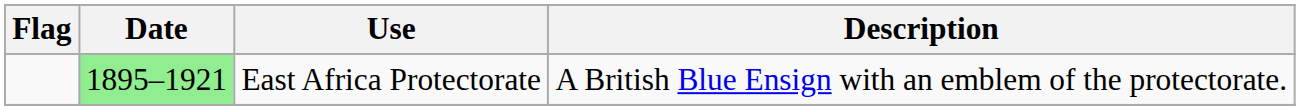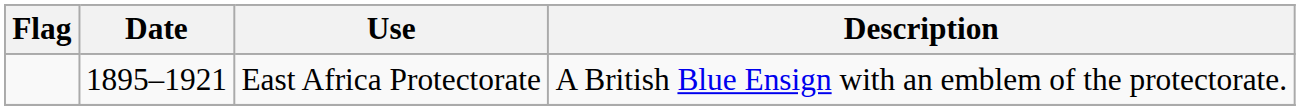(156, 79) lightgreen background -> (156, 79) no background
